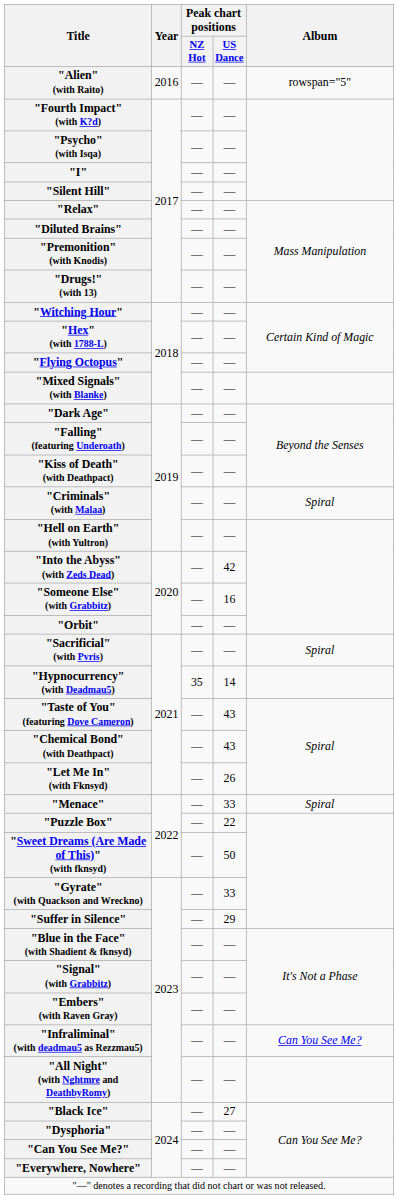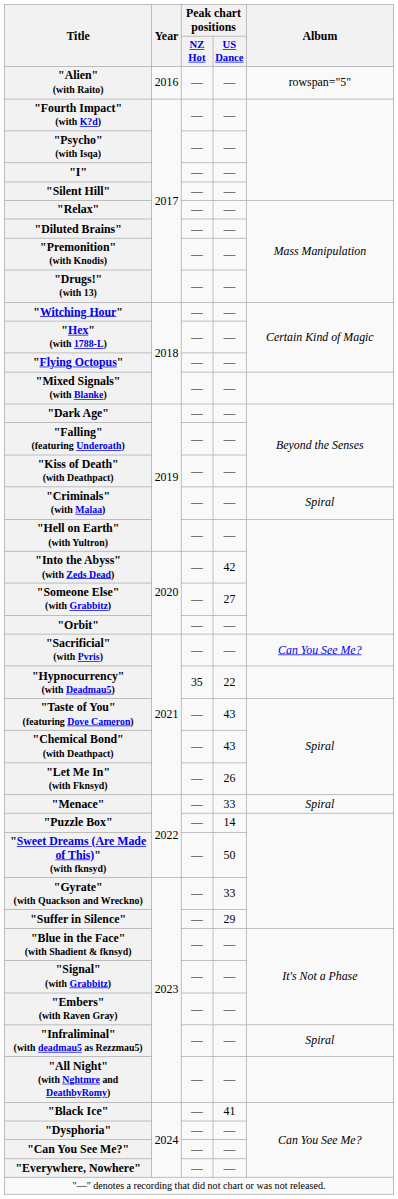(229, 599) 16 -> (229, 599) 27
(320, 650) Spiral -> (320, 650) Can You See Me?
(229, 682) 14 -> (229, 682) 22
(229, 822) 22 -> (229, 822) 14
(320, 1040) Can You See Me? -> (320, 1040) Spiral
(229, 1111) 27 -> (229, 1111) 41
